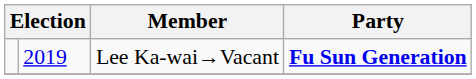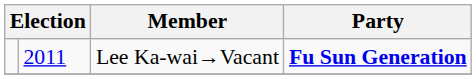(45, 56) 2019 -> (45, 56) 2011
